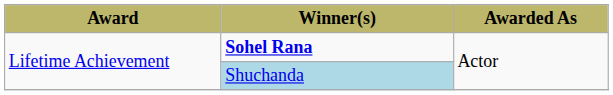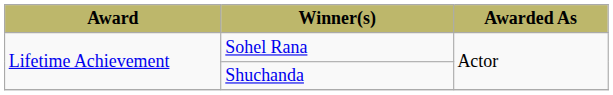(269, 47) bold -> (266, 47) normal
(265, 75) lightblue background -> (265, 75) no background
